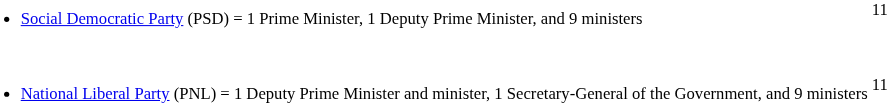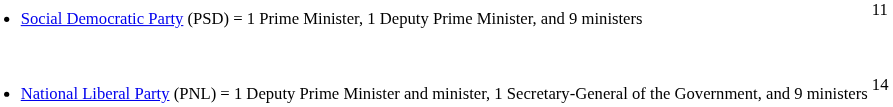(880, 84) 11 -> (880, 84) 14
